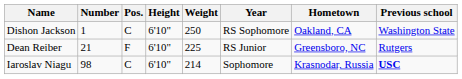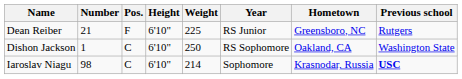rows swapped: (41, 30) <-> (34, 47)
